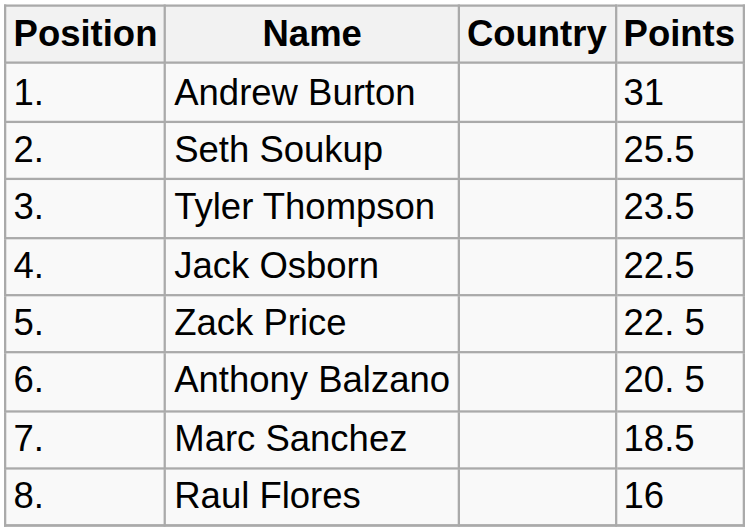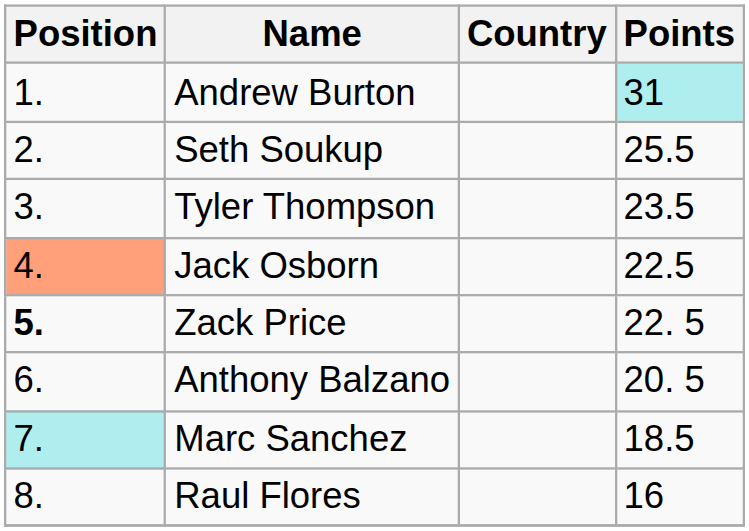(644, 91) no background -> (644, 91) paleturquoise background
(29, 265) no background -> (29, 265) lightsalmon background
(29, 323) normal -> (29, 323) bold
(29, 438) no background -> (29, 438) paleturquoise background
